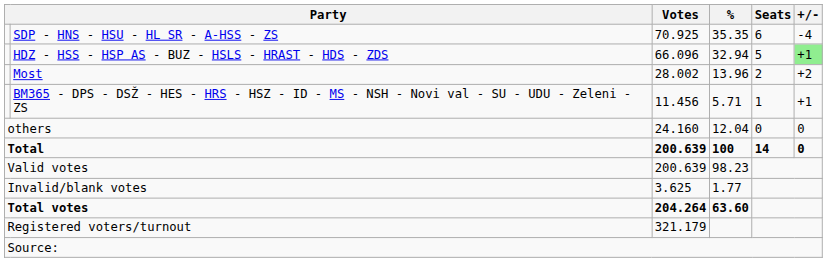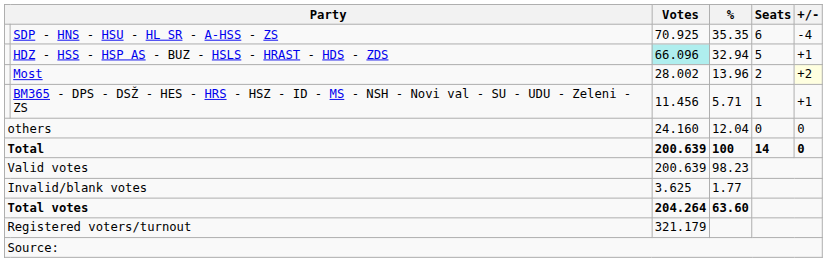(677, 54) no background -> (677, 54) paleturquoise background
(805, 54) lightgreen background -> (805, 54) no background
(805, 74) no background -> (805, 74) lightyellow background
